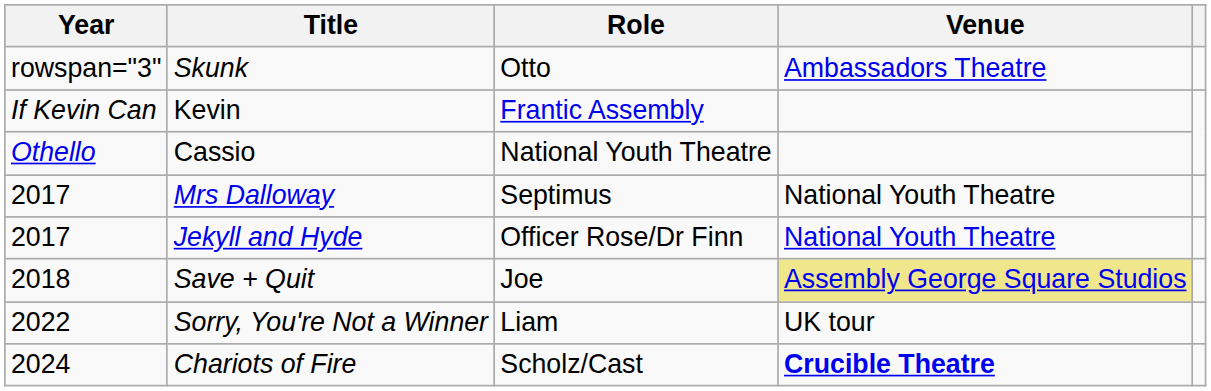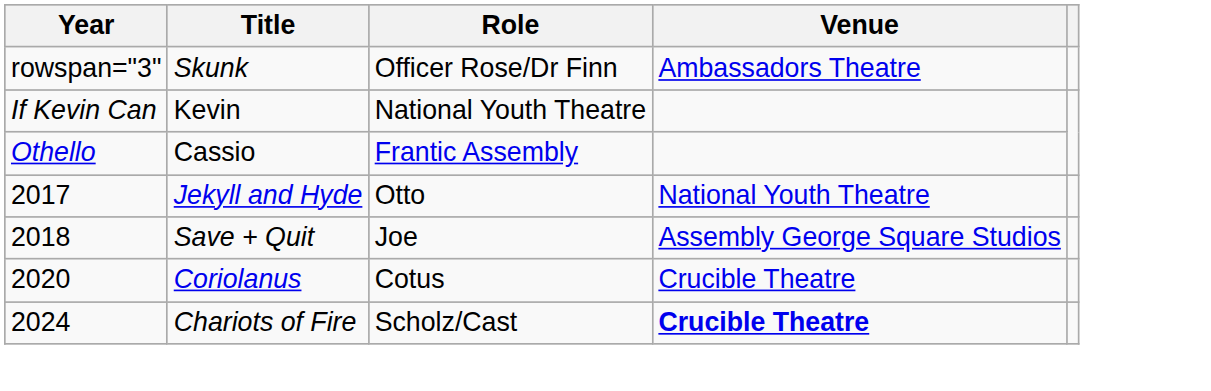(526, 68) Otto -> (496, 68) Officer Rose/Dr Finn
(602, 110) Frantic Assembly -> (510, 110) National Youth Theatre
(636, 152) National Youth Theatre -> (476, 152) Frantic Assembly
- row: (254, 195)
(622, 237) Officer Rose/Dr Finn -> (400, 195) Otto
(985, 279) khaki background -> (860, 237) no background
+ row: (238, 279)
- row: (331, 322)
